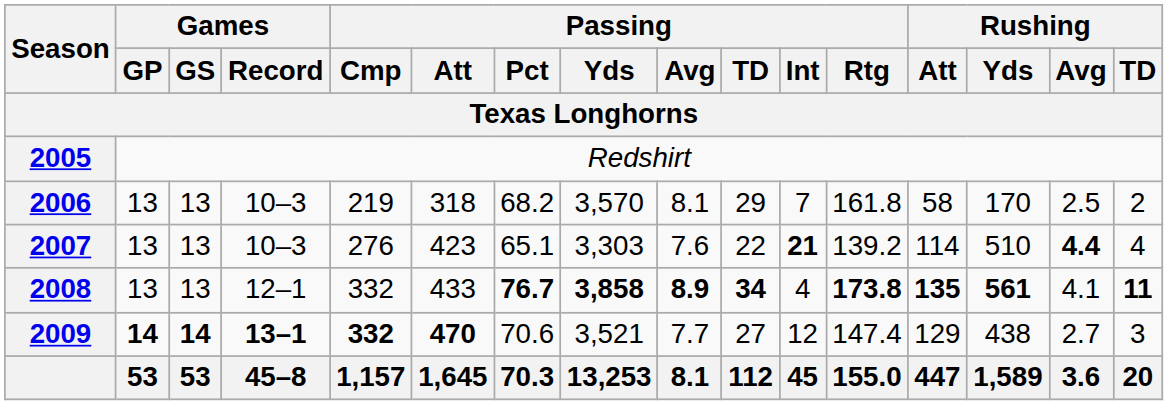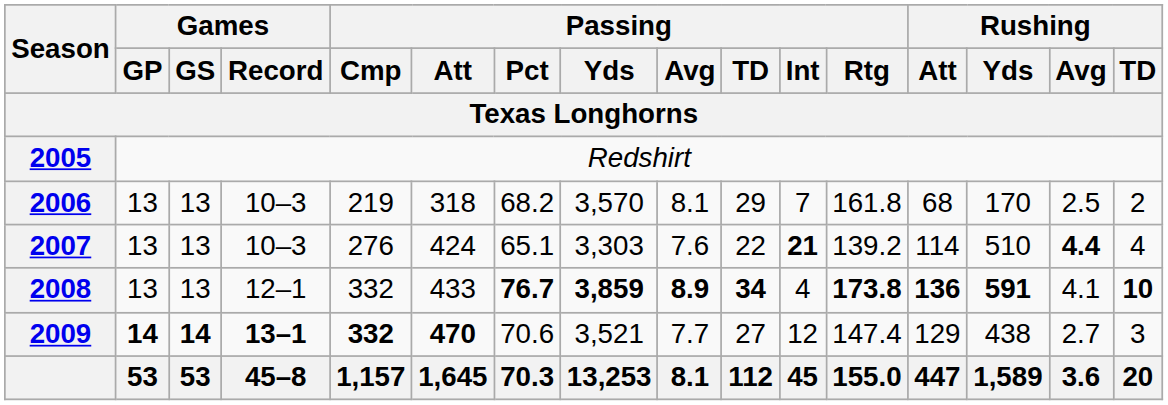(937, 202) 58 -> (937, 202) 68
(453, 245) 423 -> (453, 245) 424
(609, 289) 3,858 -> (609, 289) 3,859
(937, 289) 135 -> (937, 289) 136
(1008, 289) 561 -> (1008, 289) 591
(1138, 289) 11 -> (1138, 289) 10
